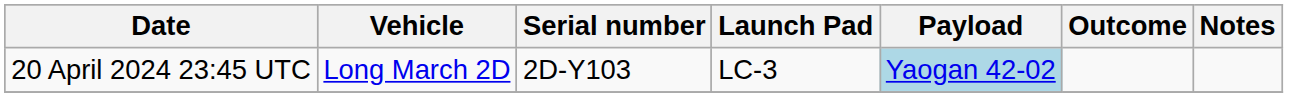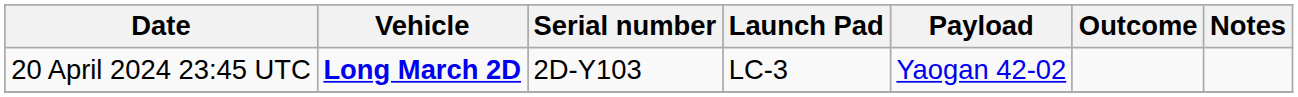(417, 69) normal -> (422, 69) bold
(971, 69) lightblue background -> (981, 69) no background
